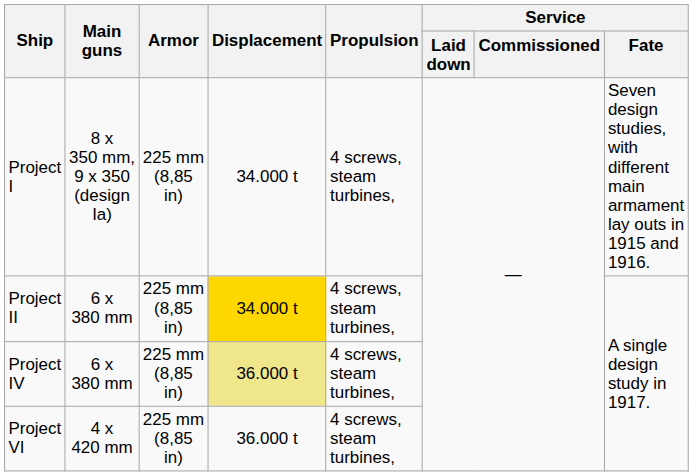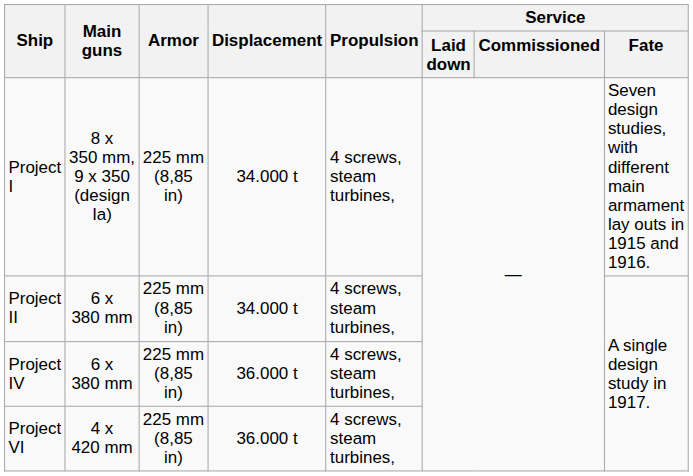(267, 308) gold background -> (267, 308) no background
(267, 373) khaki background -> (267, 373) no background
